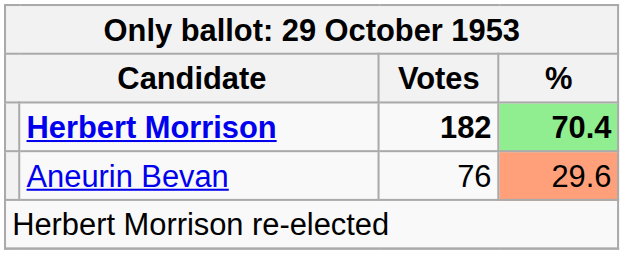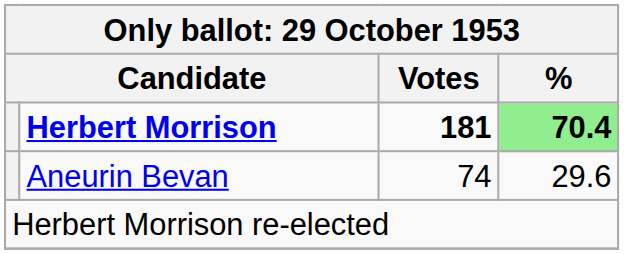(466, 127) 182 -> (466, 127) 181
(474, 176) 76 -> (474, 176) 74
(581, 176) lightsalmon background -> (581, 176) no background
